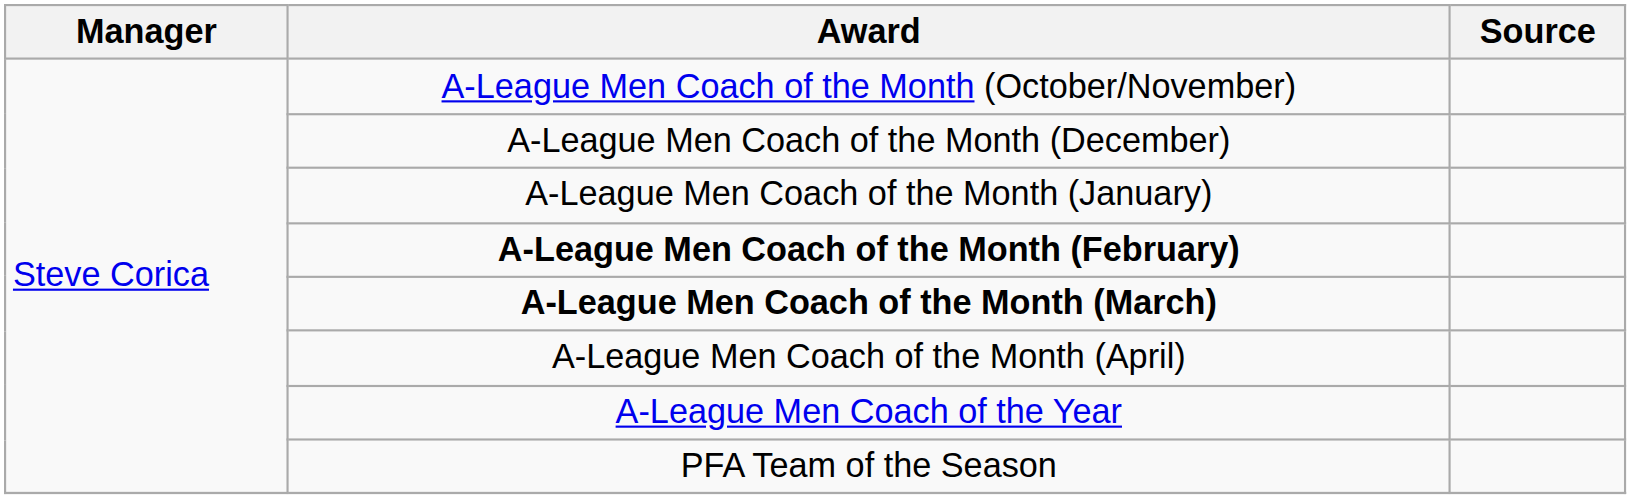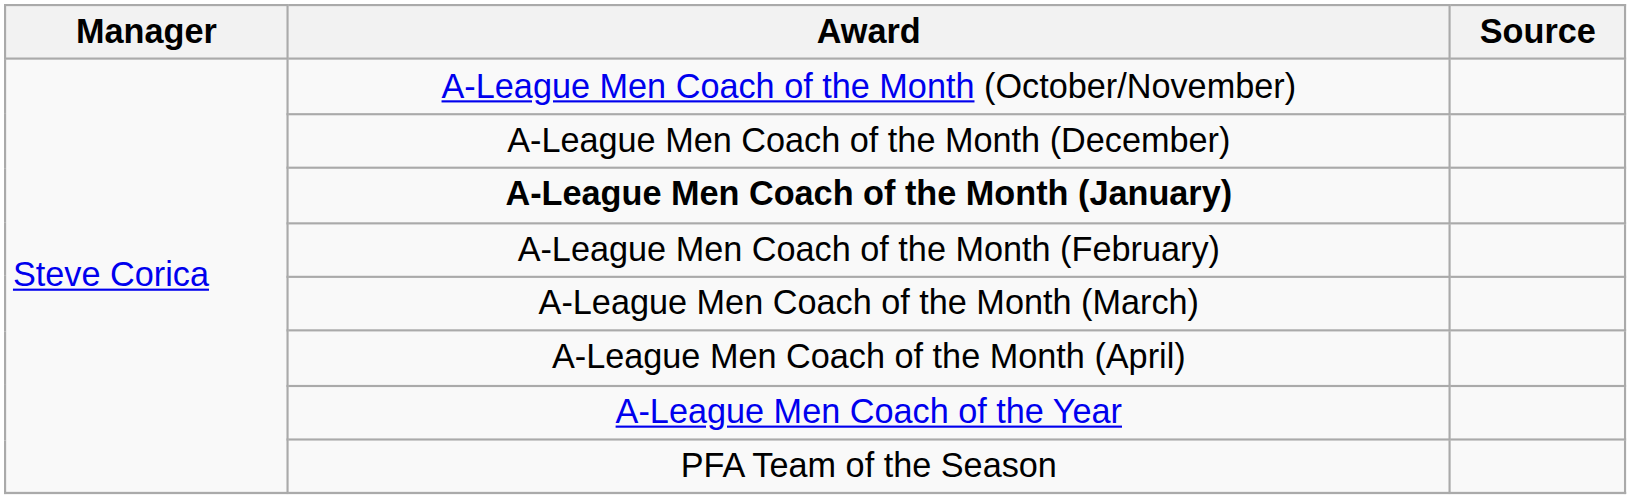(869, 194) normal -> (869, 194) bold
(869, 248) bold -> (869, 248) normal
(869, 303) bold -> (869, 303) normal
